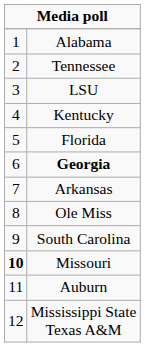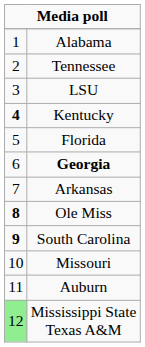(16, 115) normal -> (16, 115) bold
(16, 213) normal -> (16, 213) bold
(16, 238) normal -> (16, 238) bold
(16, 262) bold -> (16, 262) normal
(16, 320) no background -> (16, 320) lightgreen background
